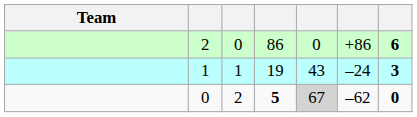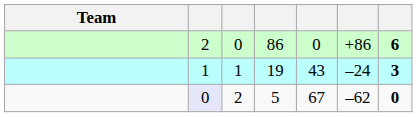(205, 97) no background -> (205, 97) lavender background
(275, 97) bold -> (275, 97) normal
(317, 97) lightgrey background -> (317, 97) no background
